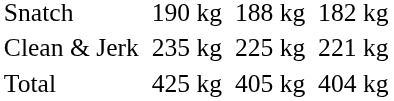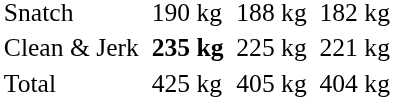(187, 48) normal -> (188, 48) bold
